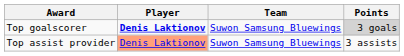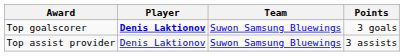(377, 28) lightgrey background -> (377, 28) no background
(163, 43) lightsalmon background -> (163, 43) no background
